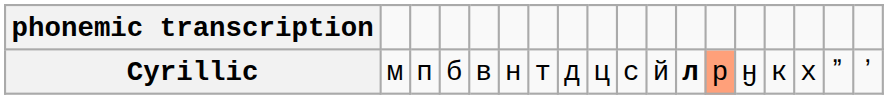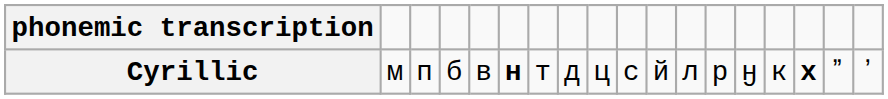(513, 72) normal -> (513, 72) bold
(690, 72) bold -> (690, 72) normal
(720, 72) lightsalmon background -> (720, 72) no background
(809, 72) normal -> (809, 72) bold
